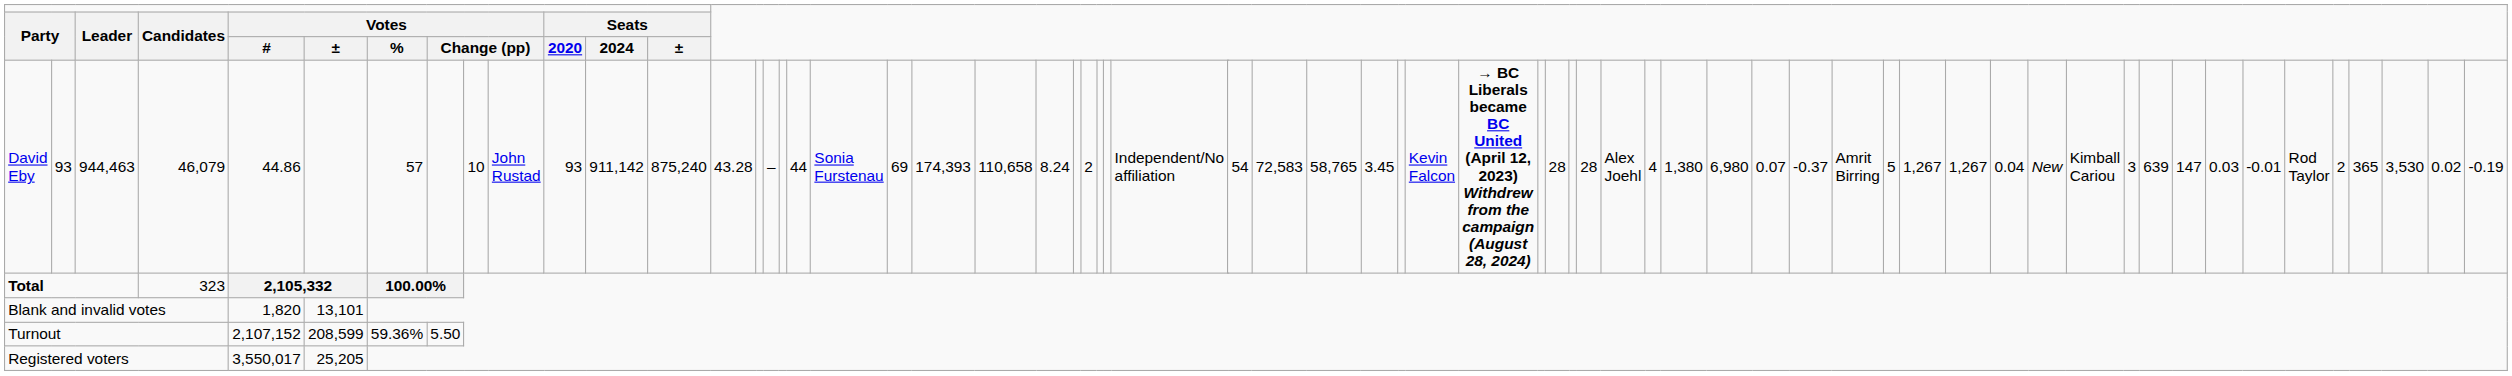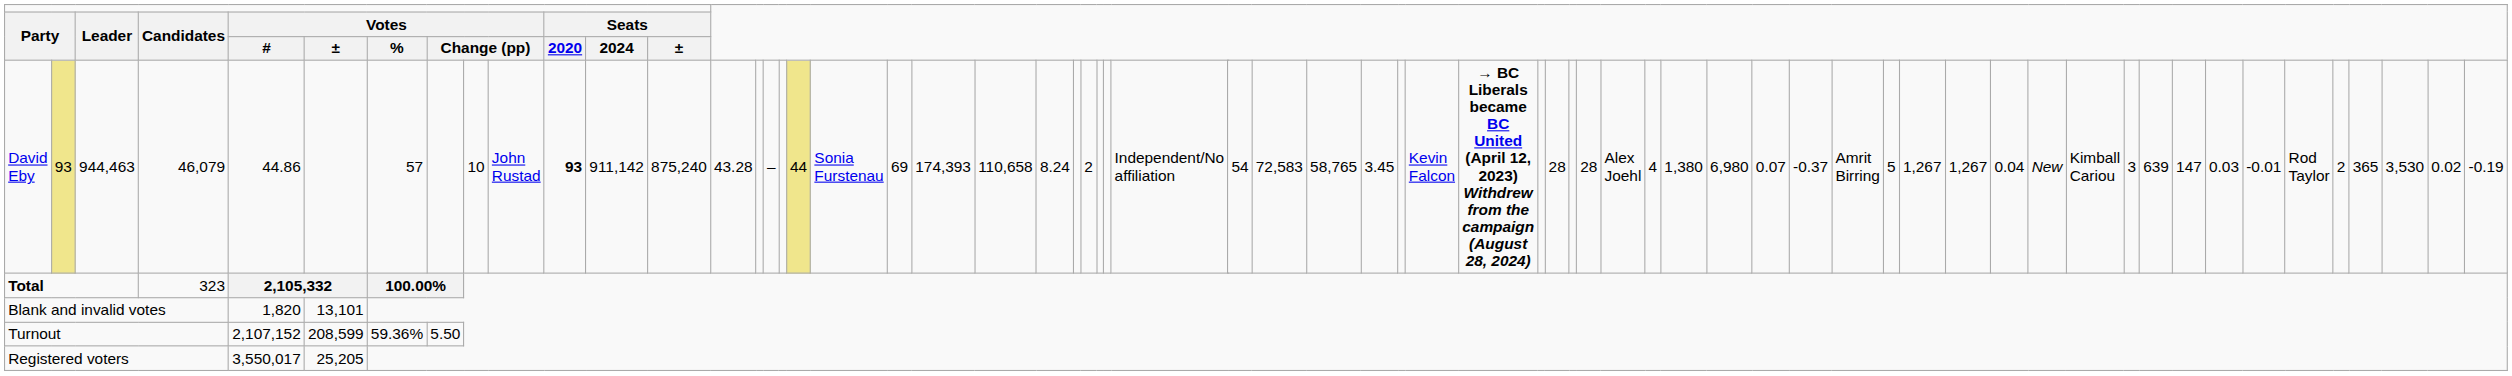(63, 167) no background -> (63, 167) khaki background
(574, 167) normal -> (574, 167) bold
(799, 167) no background -> (799, 167) khaki background
